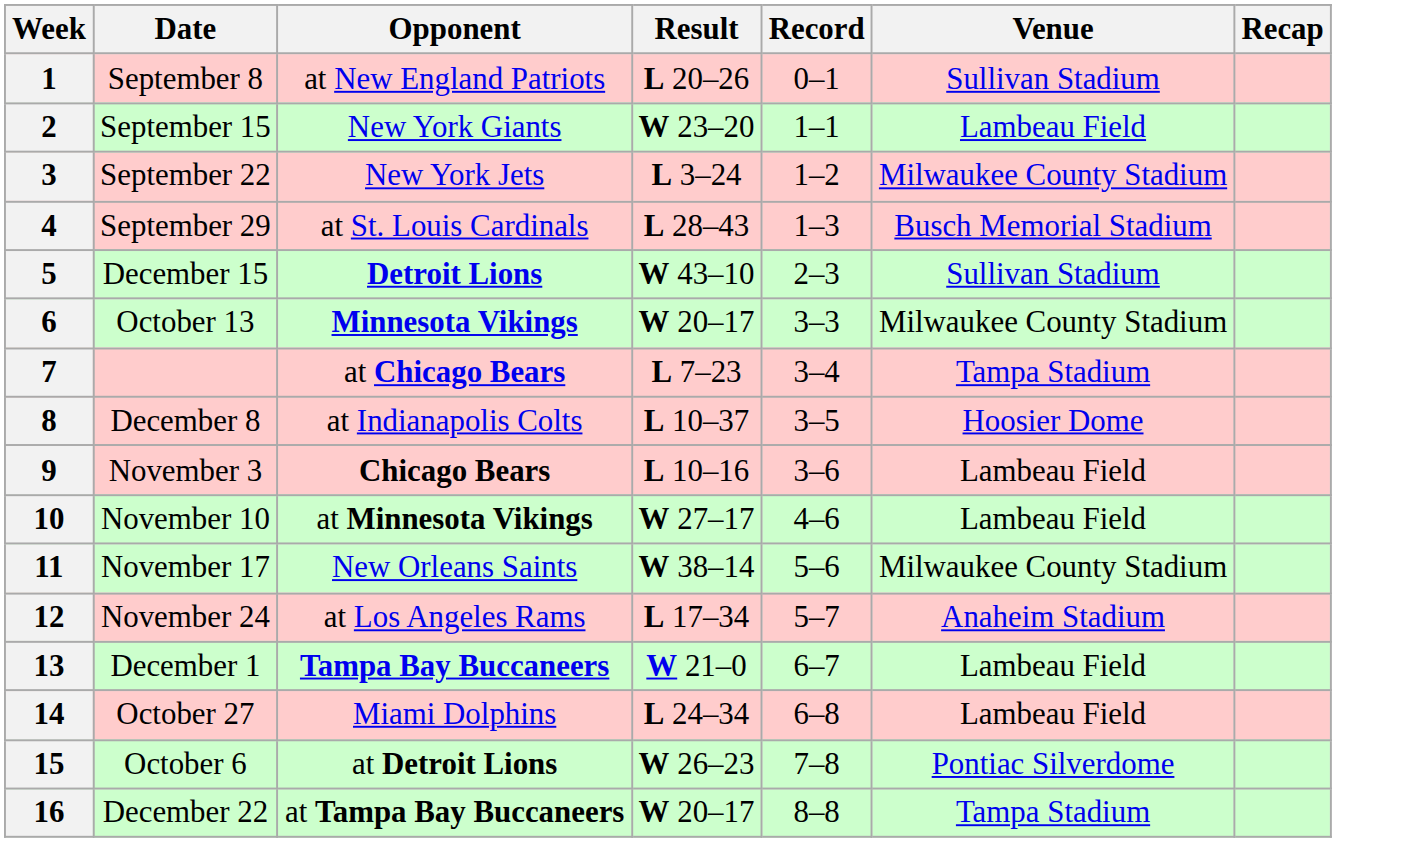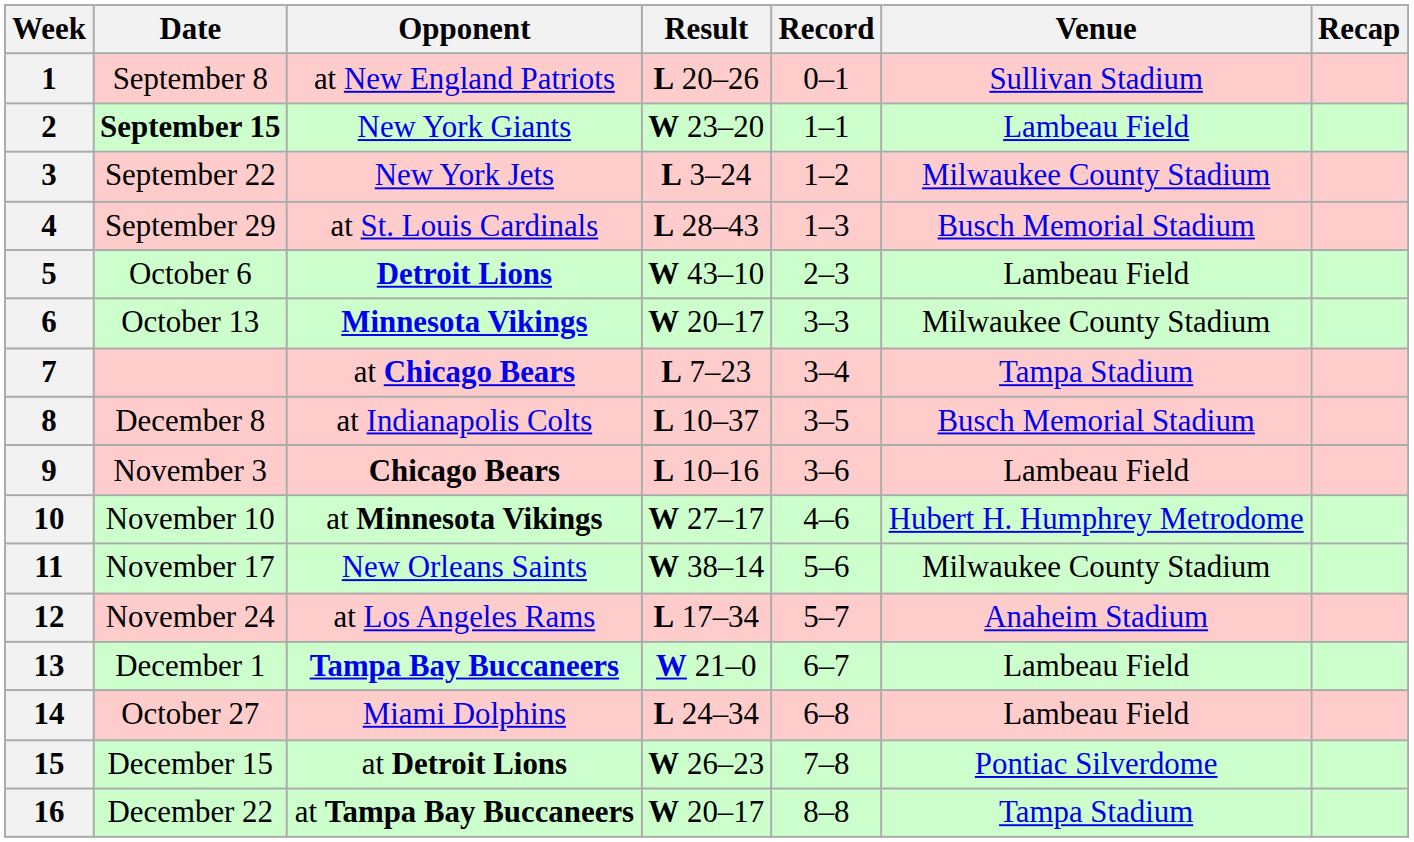(185, 126) normal -> (190, 126) bold
(185, 273) December 15 -> (190, 273) October 6
(1053, 273) Sullivan Stadium -> (1096, 273) Lambeau Field
(1053, 420) Hoosier Dome -> (1096, 420) Busch Memorial Stadium
(1053, 518) Lambeau Field -> (1096, 518) Hubert H. Humphrey Metrodome
(185, 763) October 6 -> (190, 763) December 15
